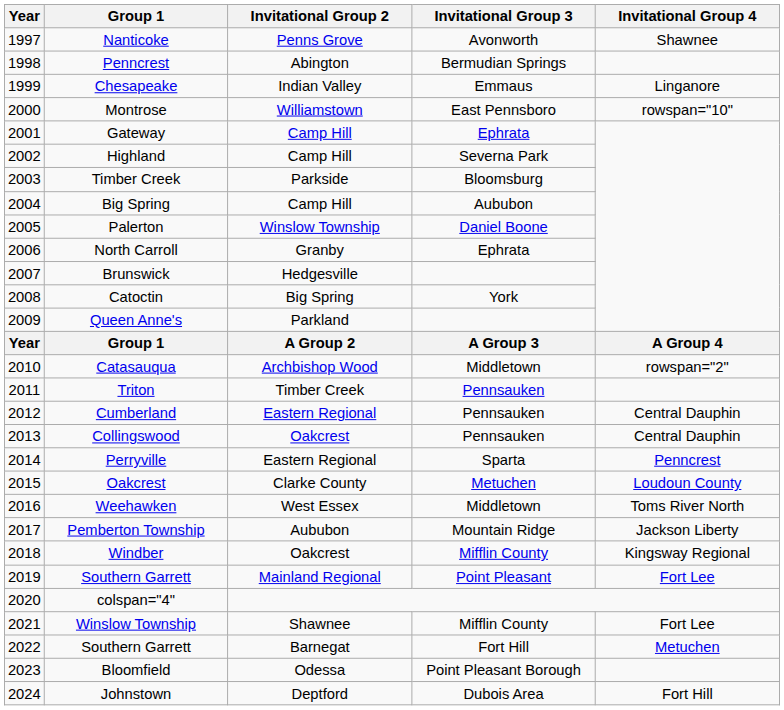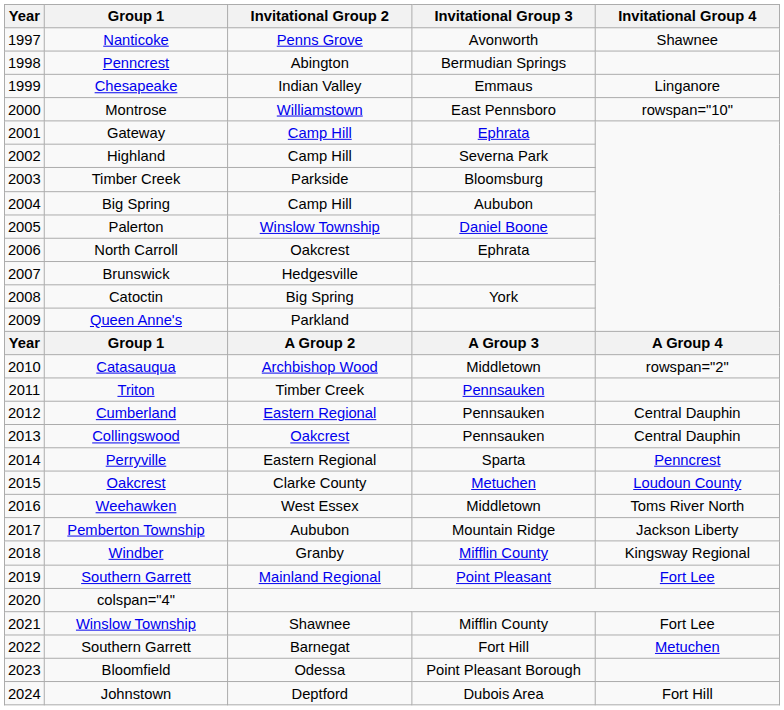(320, 250) Granby -> (320, 250) Oakcrest
(320, 553) Oakcrest -> (320, 553) Granby
